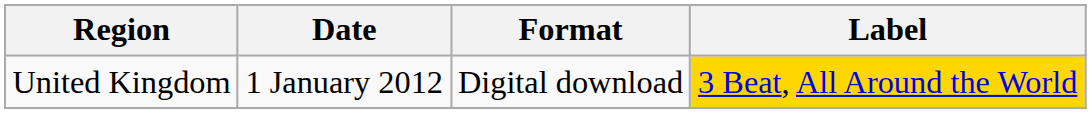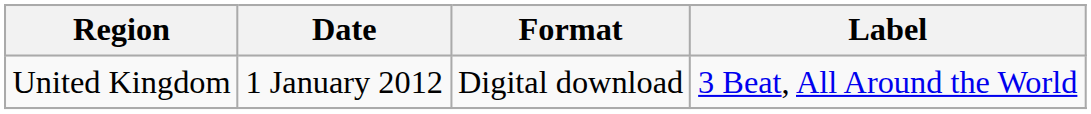(888, 81) gold background -> (888, 81) no background
